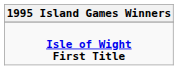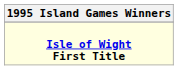(89, 50) no background -> (89, 50) lightyellow background
